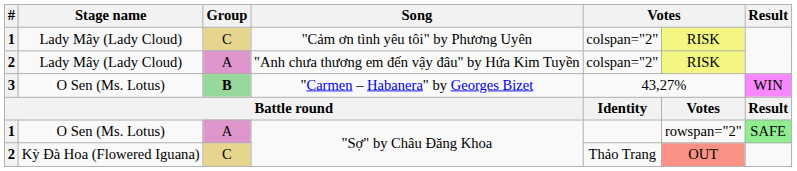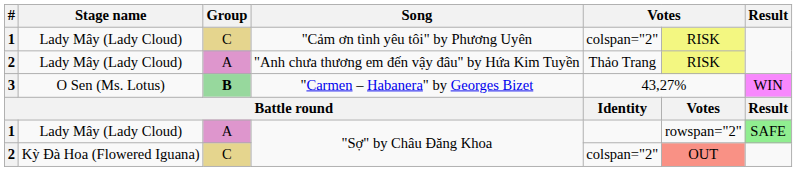(622, 62) colspan="2" -> (622, 62) Thảo Trang
(111, 131) O Sen (Ms. Lotus) -> (111, 131) Lady Mây (Lady Cloud)
(622, 154) Thảo Trang -> (622, 154) colspan="2"
